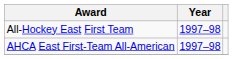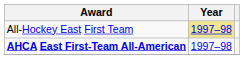(200, 29) no background -> (211, 29) khaki background
(91, 46) normal -> (96, 46) bold
